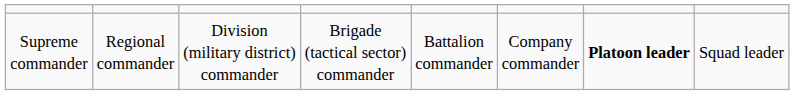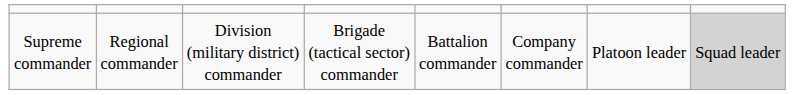(639, 51) bold -> (639, 52) normal
(741, 52) no background -> (738, 52) lightgrey background
